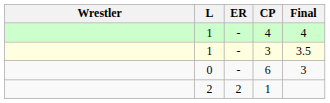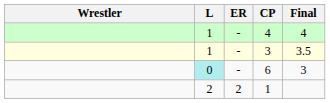(209, 70) no background -> (209, 70) paleturquoise background
